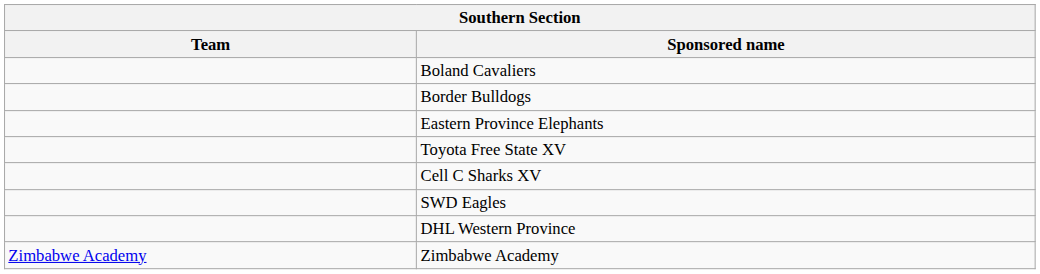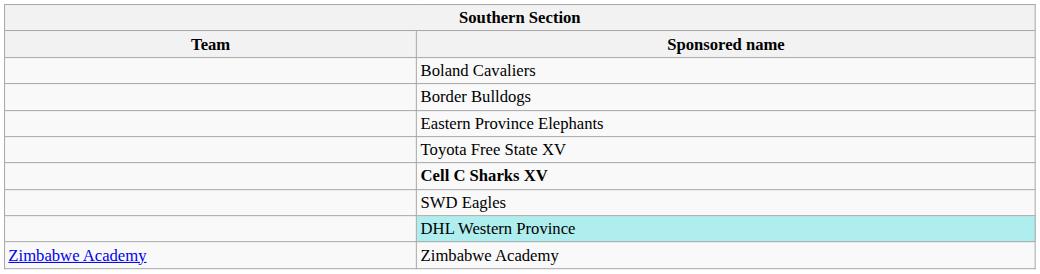(481, 176) normal -> (484, 176) bold
(498, 228) no background -> (498, 228) paleturquoise background
